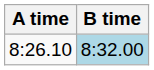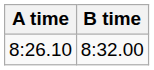(112, 49) lightblue background -> (112, 49) no background
